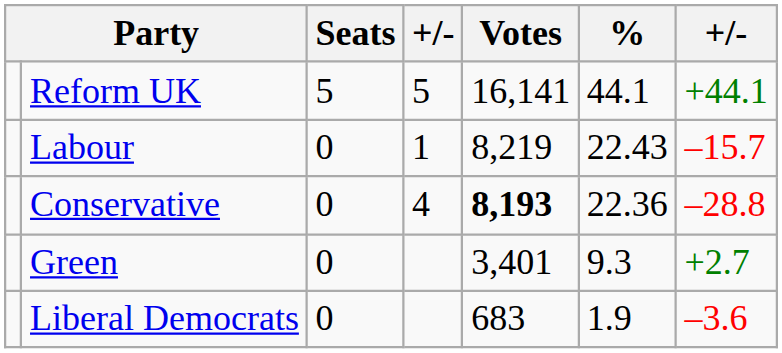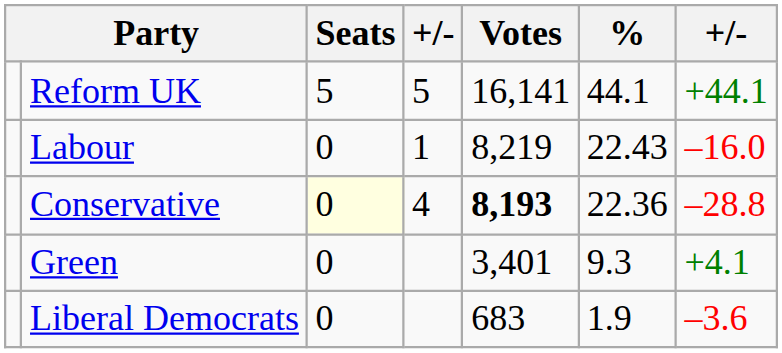(725, 147) –15.7 -> (725, 147) –16.0
(324, 204) no background -> (324, 204) lightyellow background
(717, 261) +2.7 -> (717, 261) +4.1
